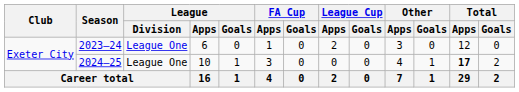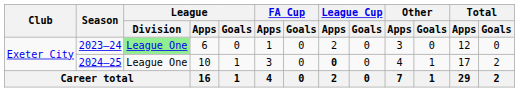(157, 46) no background -> (157, 46) lightgreen background
(334, 62) normal -> (334, 62) bold
(464, 62) bold -> (464, 62) normal
